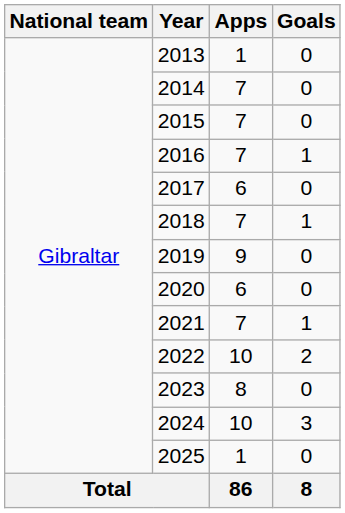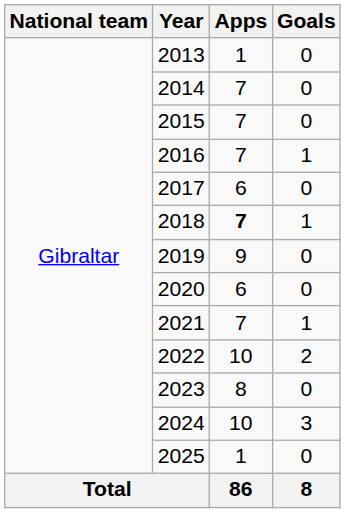(241, 222) normal -> (241, 222) bold
